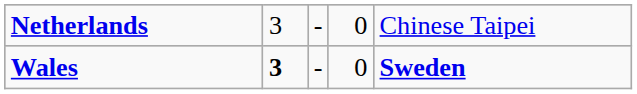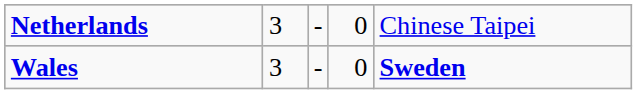(276, 66) bold -> (276, 66) normal
